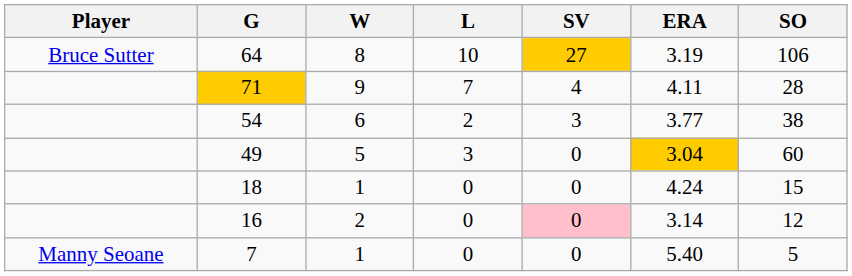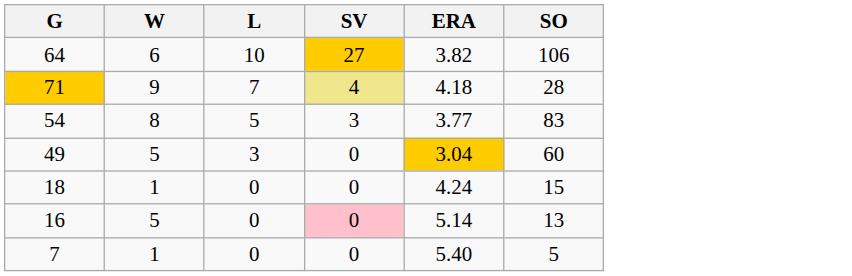- column: (101, 21)
(360, 54) 8 -> (154, 54) 6
(685, 54) 3.19 -> (454, 54) 3.82
(576, 87) no background -> (354, 87) khaki background
(685, 87) 4.11 -> (454, 87) 4.18
(360, 120) 6 -> (154, 120) 8
(468, 120) 2 -> (254, 120) 5
(793, 120) 38 -> (554, 120) 83
(360, 220) 2 -> (154, 220) 5
(685, 220) 3.14 -> (454, 220) 5.14
(793, 220) 12 -> (554, 220) 13
